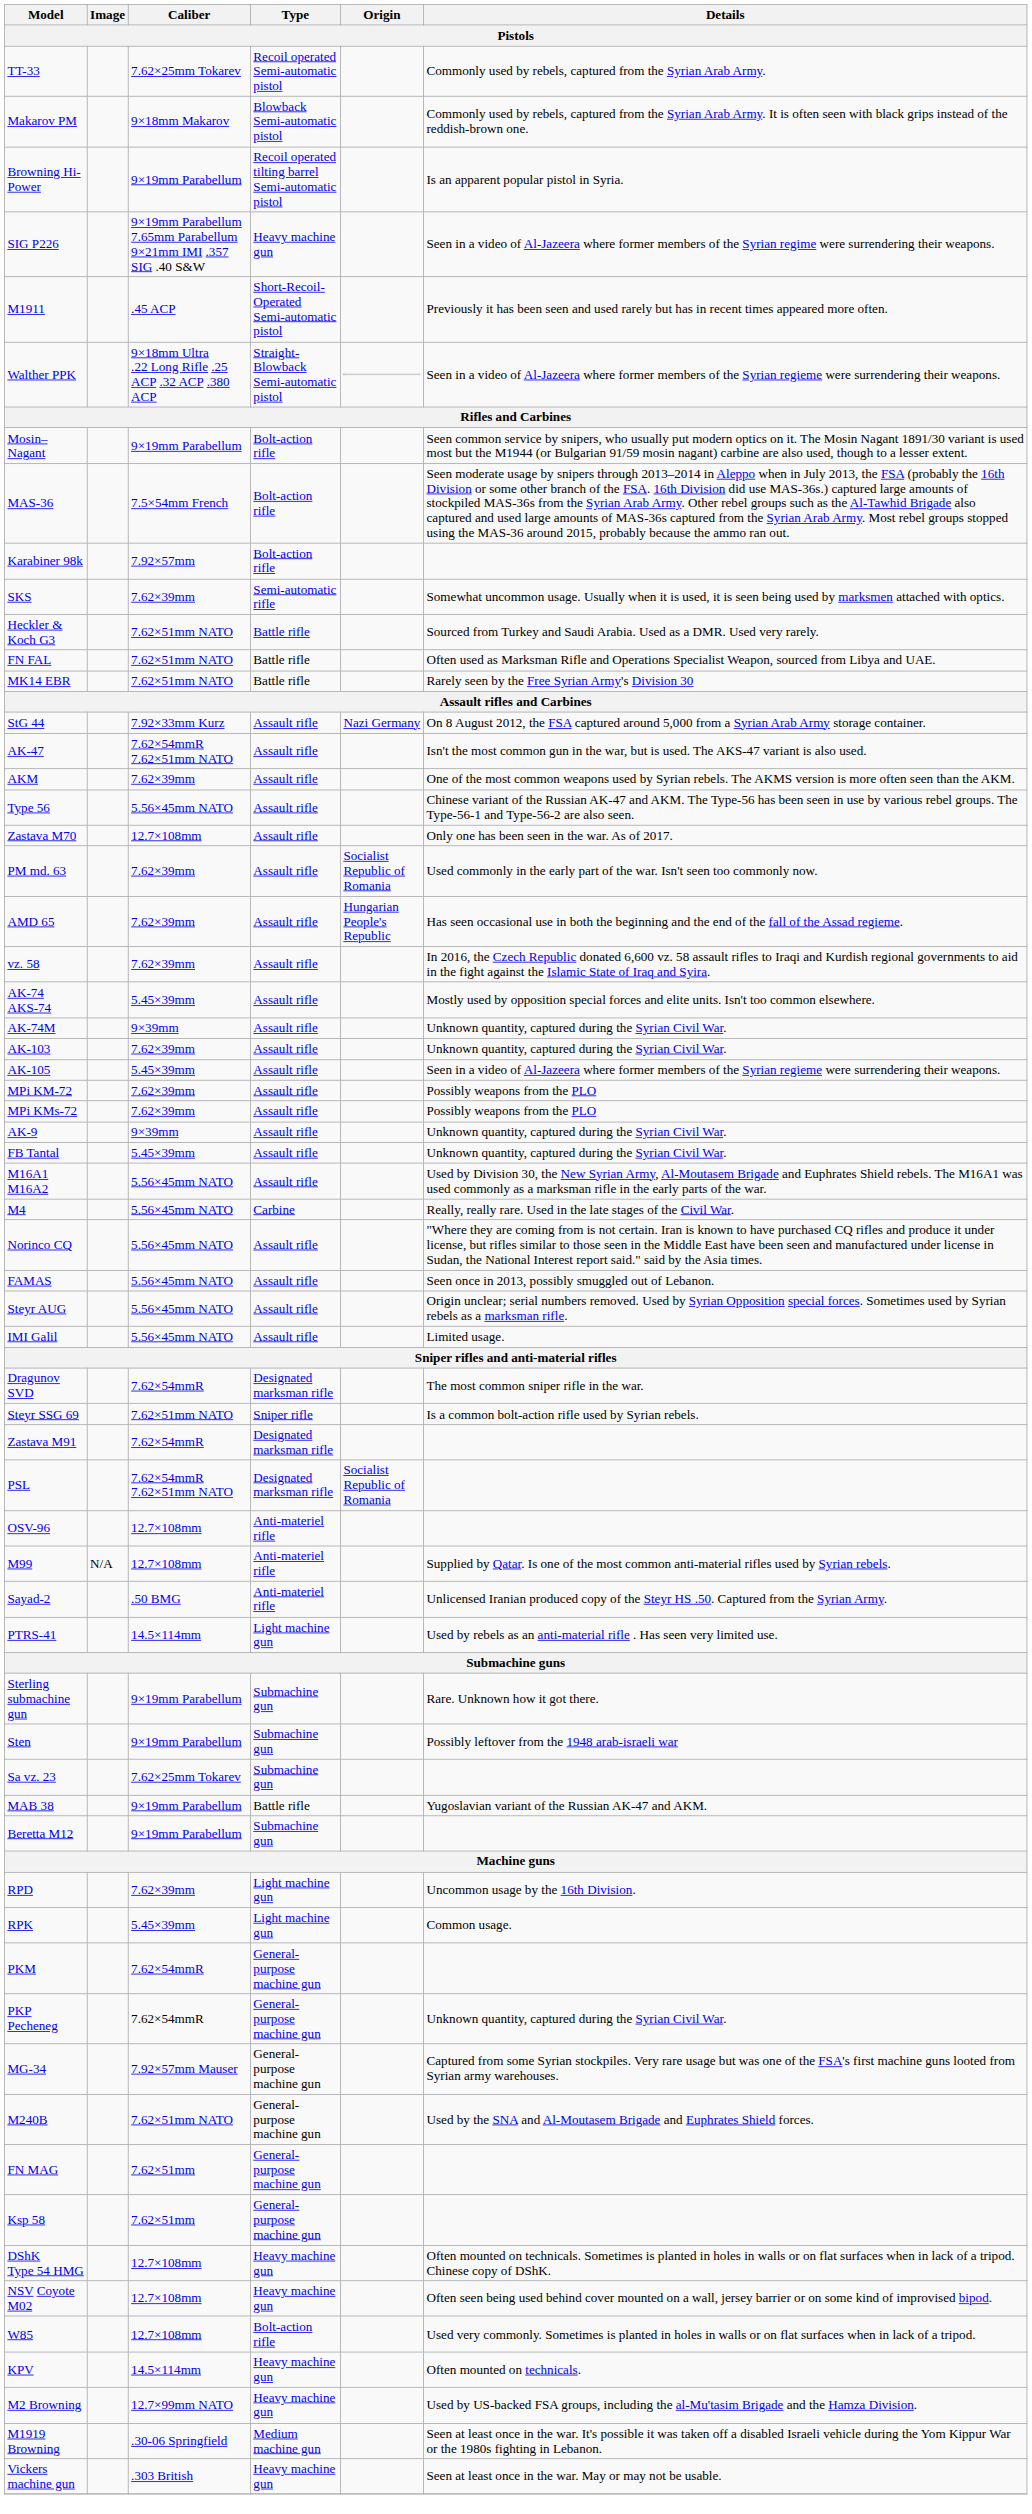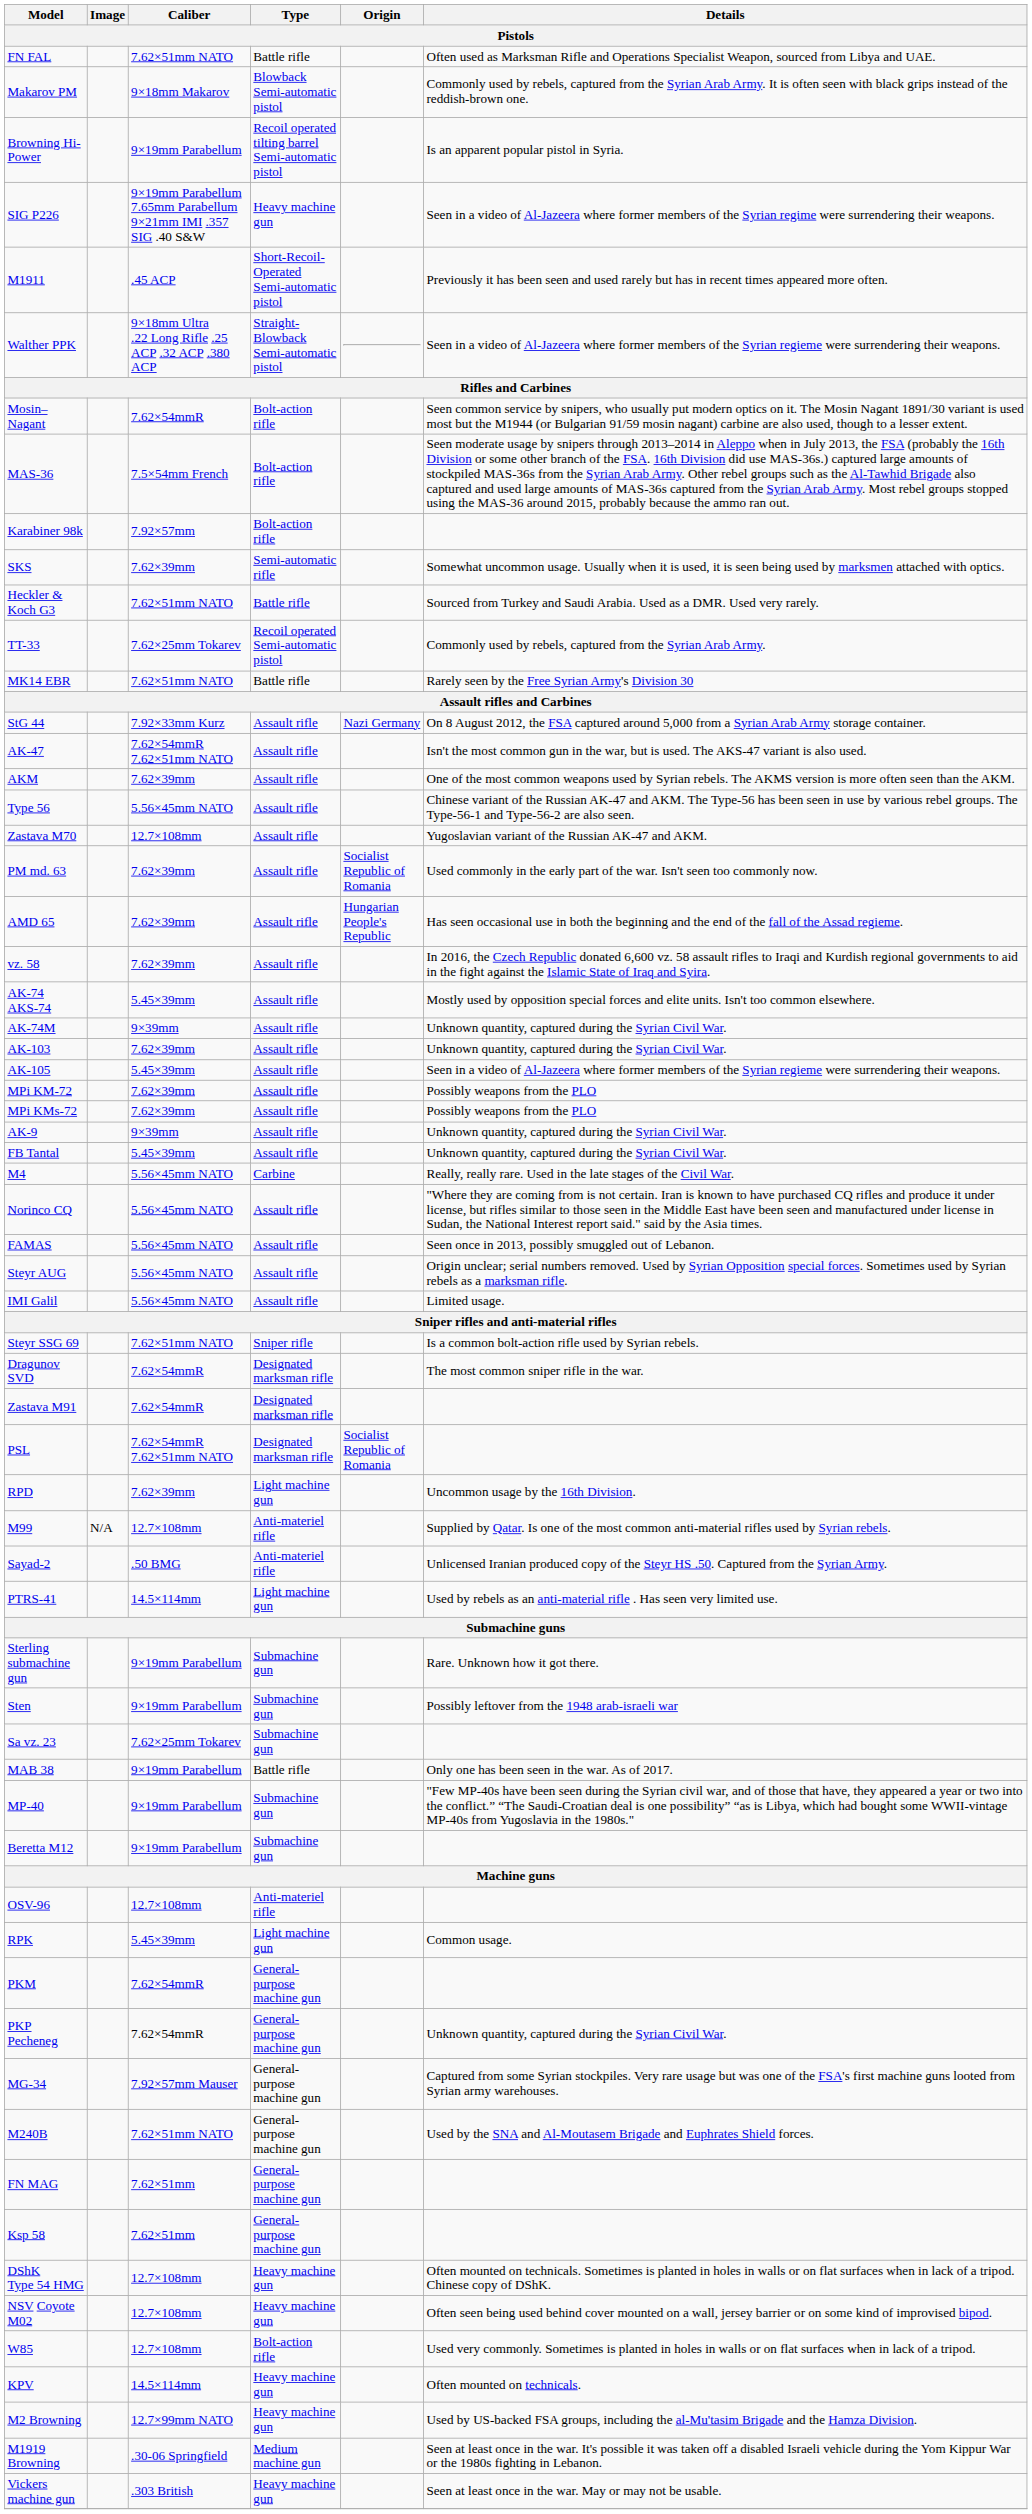rows swapped: (24, 71) <-> (29, 660)
(186, 445) 9×19mm Parabellum -> (167, 416) 7.62×54mmR
(550, 835) Only one has been seen in the war. As of 2017. -> (567, 835) Yugoslavian variant of the Russian AK-47 and AKM.
- row: (28, 1181)
rows swapped: (43, 1414) <-> (34, 1385)
rows swapped: (29, 1528) <-> (20, 1889)
(567, 1805) Yugoslavian variant of the Russian AK-47 and AKM. -> (550, 1769) Only one has been seen in the war. As of 2017.
+ row: (26, 1805)
